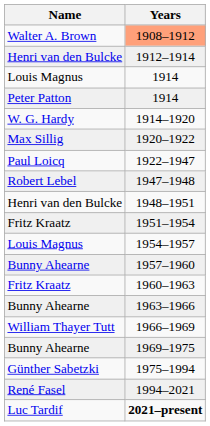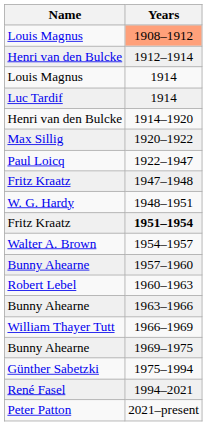(52, 35) Walter A. Brown -> (45, 35) Louis Magnus
(39, 98) Peter Patton -> (35, 98) Luc Tardif
(41, 118) W. G. Hardy -> (65, 118) Henri van den Bulcke
(42, 181) Robert Lebel -> (39, 181) Fritz Kraatz
(65, 202) Henri van den Bulcke -> (41, 202) W. G. Hardy
(165, 222) normal -> (164, 222) bold
(45, 243) Louis Magnus -> (52, 243) Walter A. Brown
(39, 285) Fritz Kraatz -> (42, 285) Robert Lebel
(35, 410) Luc Tardif -> (39, 410) Peter Patton
(165, 410) bold -> (164, 410) normal
